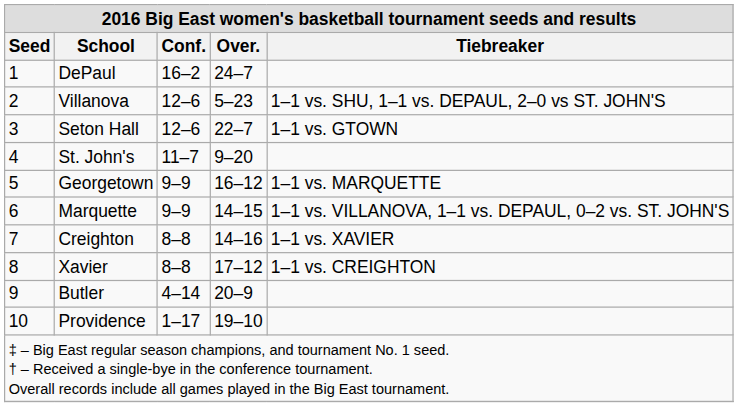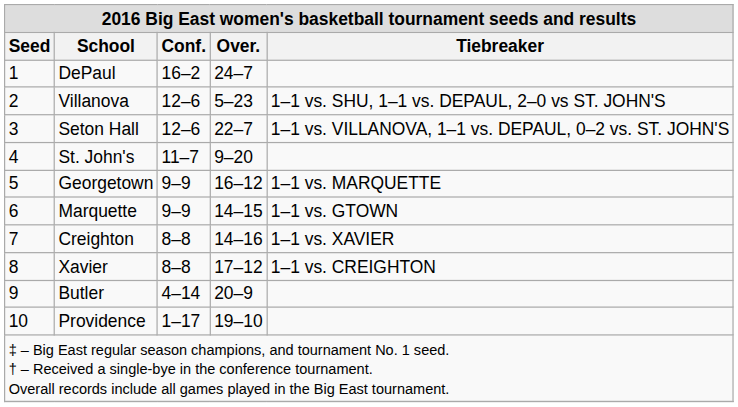(334, 129) 1–1 vs. GTOWN -> (500, 129) 1–1 vs. VILLANOVA, 1–1 vs. DEPAUL, 0–2 vs. ST. JOHN'S
(500, 211) 1–1 vs. VILLANOVA, 1–1 vs. DEPAUL, 0–2 vs. ST. JOHN'S -> (334, 211) 1–1 vs. GTOWN
